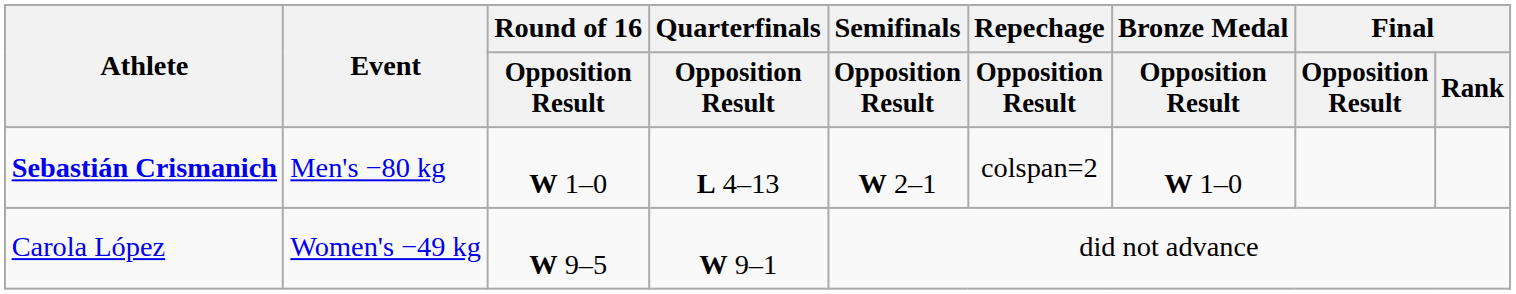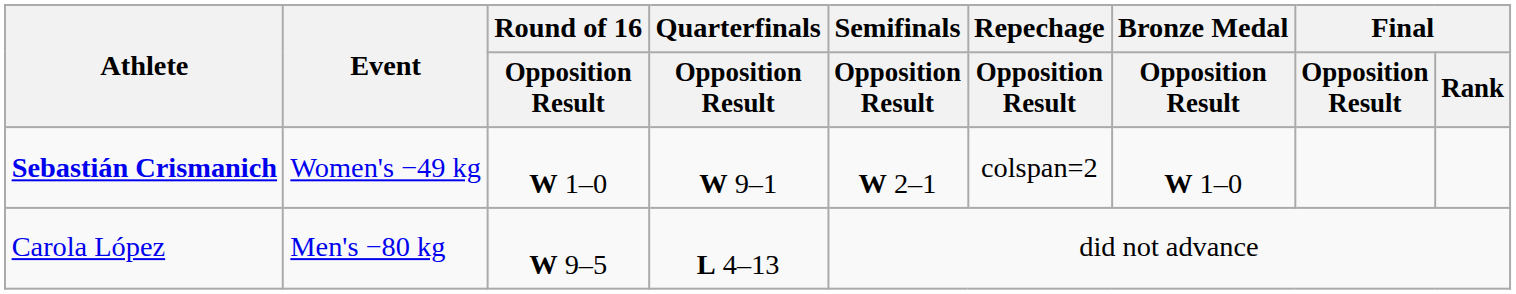(368, 167) Men's −80 kg -> (386, 167) Women's −49 kg
(738, 184) L 4–13 -> (738, 184) W 9–1
(386, 247) Women's −49 kg -> (368, 247) Men's −80 kg
(738, 264) W 9–1 -> (738, 264) L 4–13
